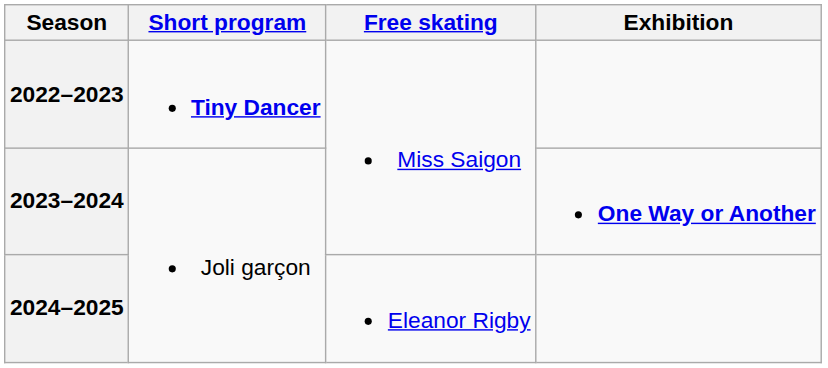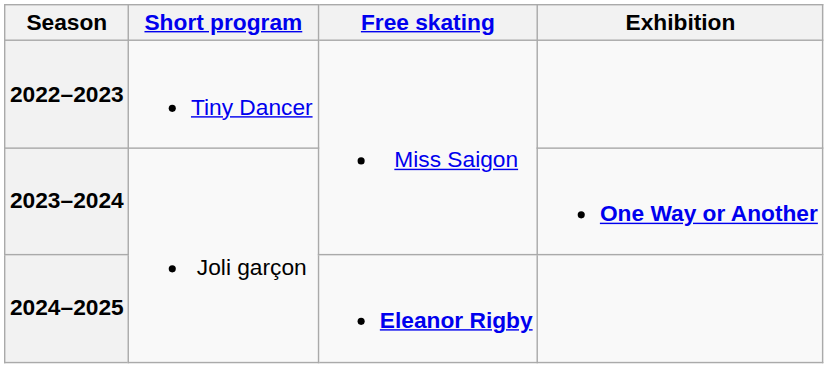(227, 107) bold -> (223, 107) normal
(431, 321) normal -> (428, 321) bold
